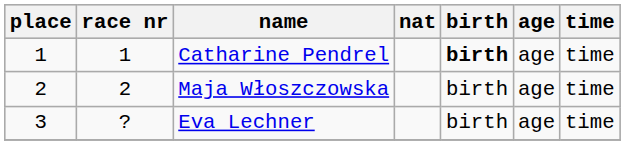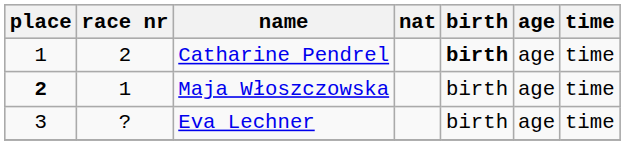(125, 55) 1 -> (125, 55) 2
(41, 89) normal -> (41, 89) bold
(125, 89) 2 -> (125, 89) 1
